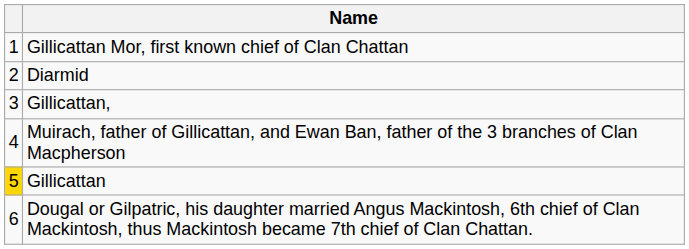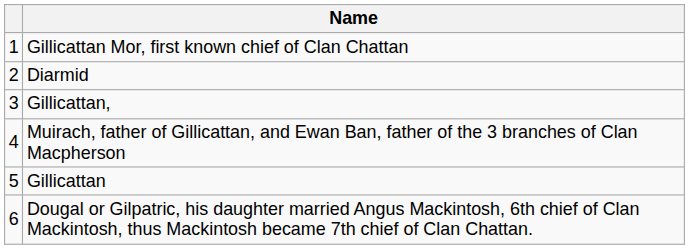(14, 180) gold background -> (14, 180) no background
